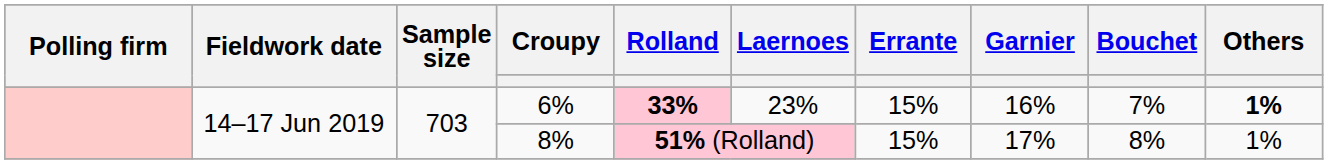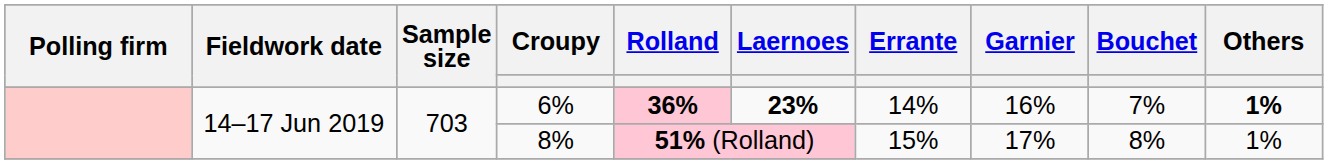(673, 105) 33% -> (673, 105) 36%
(793, 105) normal -> (793, 105) bold
(913, 105) 15% -> (913, 105) 14%
